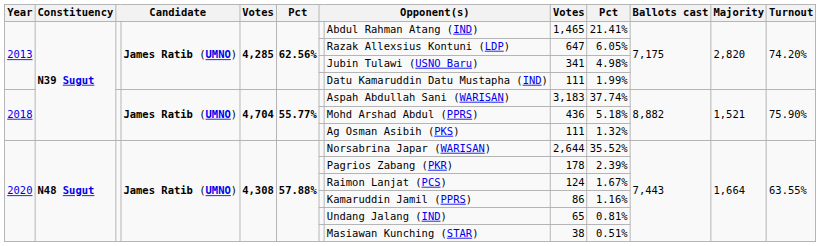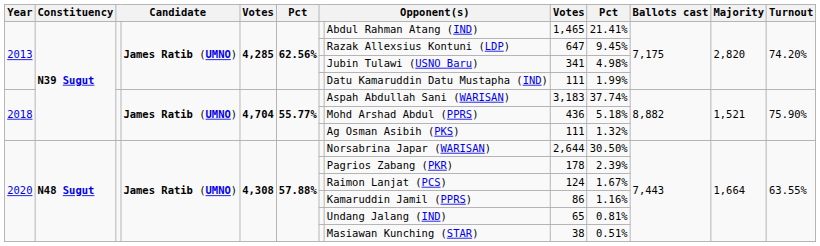(612, 47) 6.05% -> (612, 47) 9.45%
(609, 148) 35.52% -> (609, 148) 30.50%
